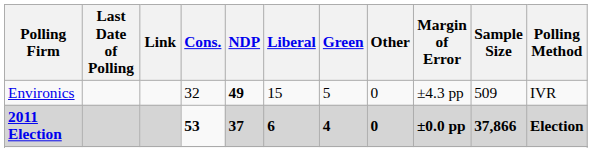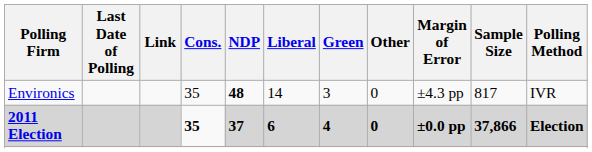(192, 92) 32 -> (192, 92) 35
(236, 92) 49 -> (236, 92) 48
(275, 92) 15 -> (275, 92) 14
(327, 92) 5 -> (327, 92) 3
(486, 92) 509 -> (486, 92) 817
(192, 125) 53 -> (192, 125) 35
